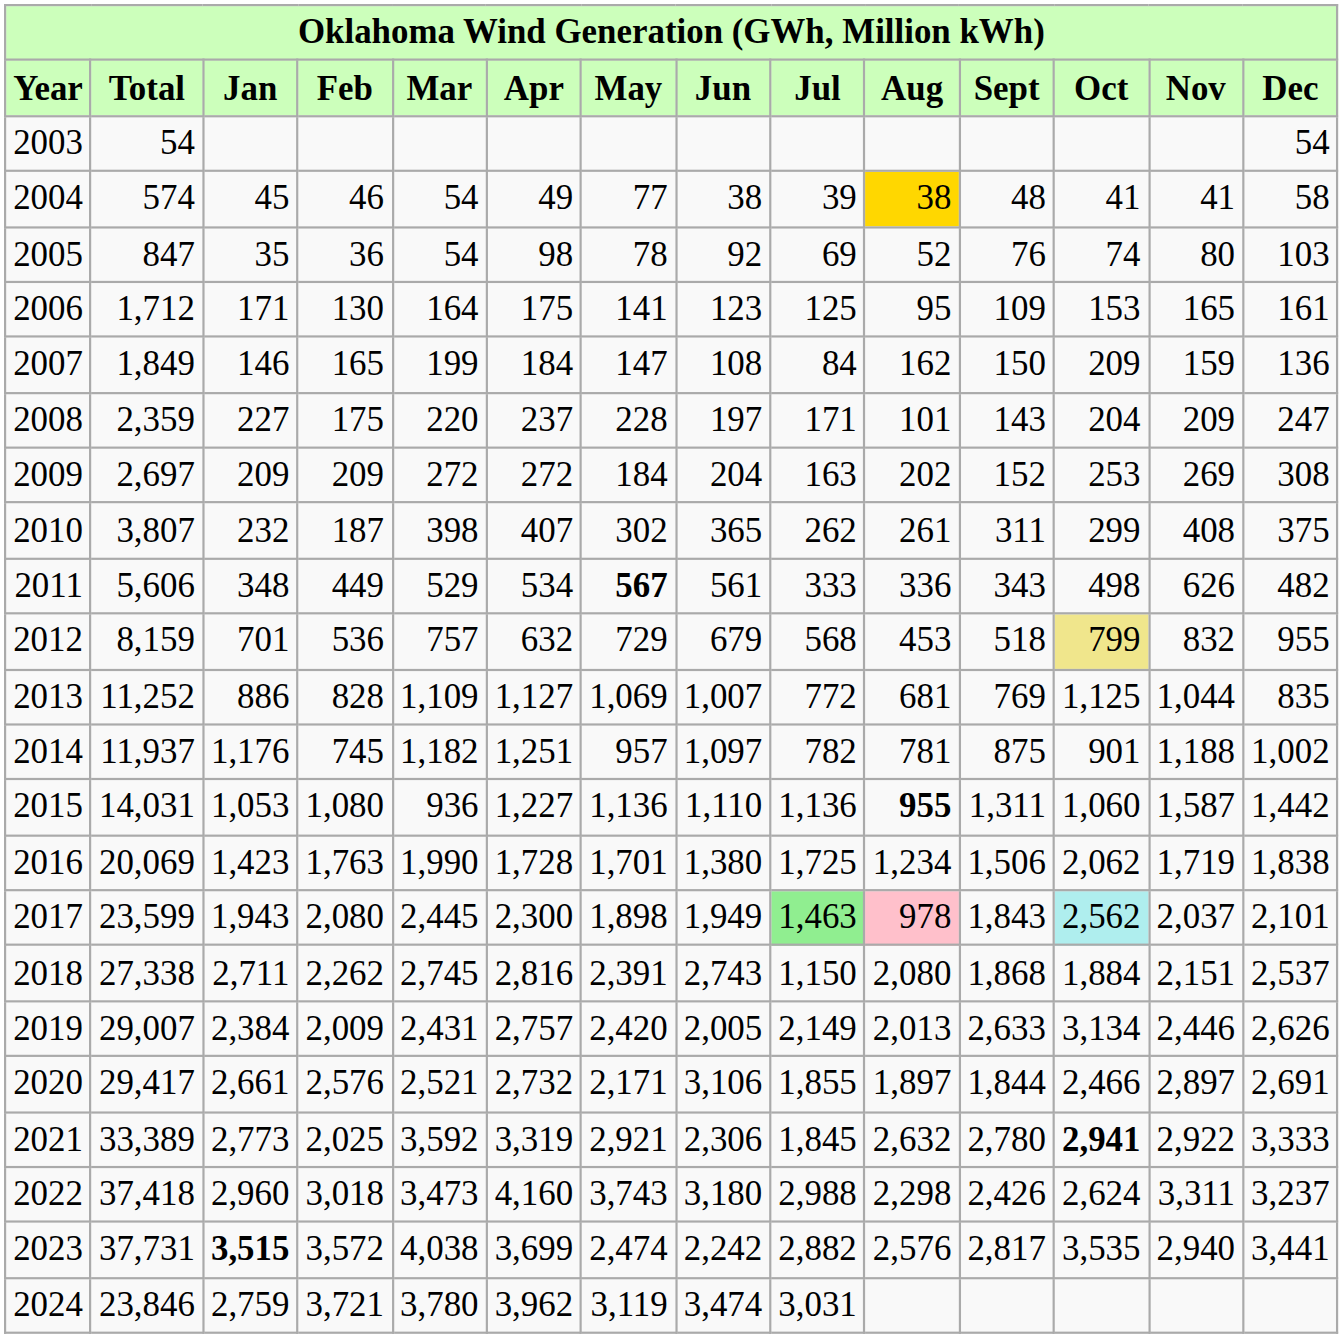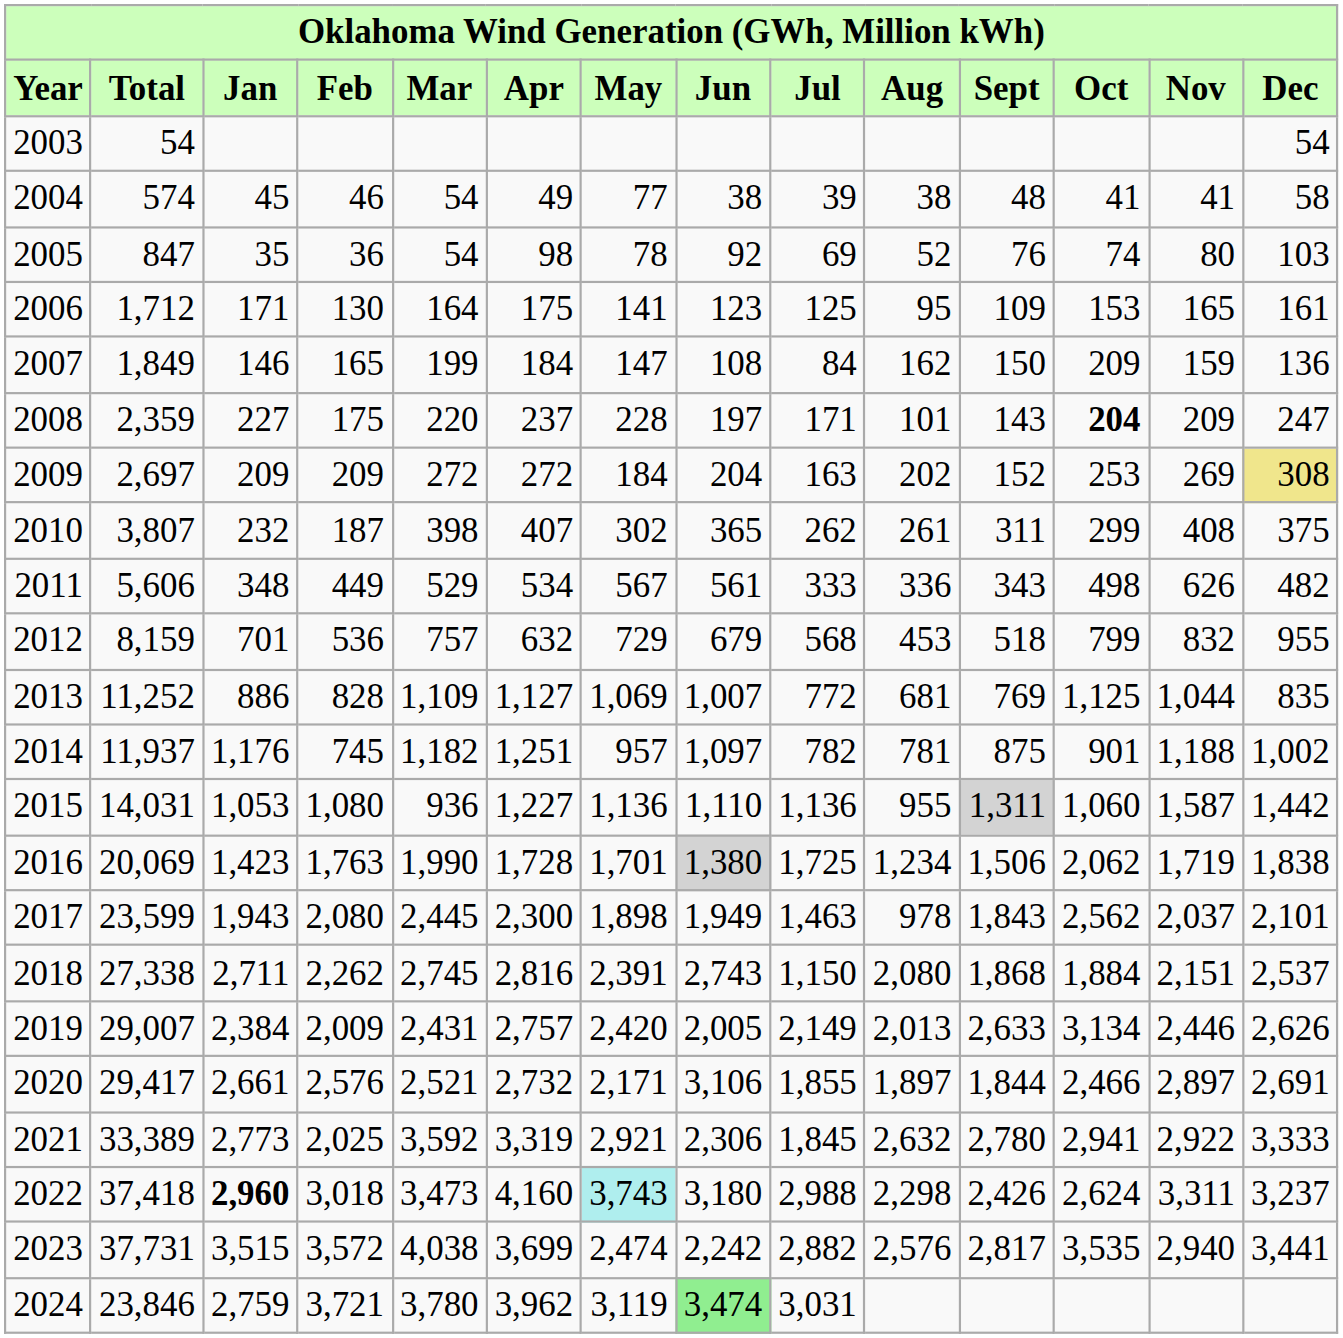(934, 198) gold background -> (934, 198) no background
(1114, 419) normal -> (1114, 419) bold
(1303, 474) no background -> (1303, 474) khaki background
(642, 585) bold -> (642, 585) normal
(1114, 640) khaki background -> (1114, 640) no background
(925, 806) bold -> (925, 806) normal
(1007, 806) no background -> (1007, 806) lightgrey background
(723, 861) no background -> (723, 861) lightgrey background
(818, 917) lightgreen background -> (818, 917) no background
(925, 917) pink background -> (925, 917) no background
(1101, 917) paleturquoise background -> (1101, 917) no background
(1101, 1138) bold -> (1101, 1138) normal
(250, 1193) normal -> (250, 1193) bold
(628, 1193) no background -> (628, 1193) paleturquoise background
(250, 1249) bold -> (250, 1249) normal
(723, 1304) no background -> (723, 1304) lightgreen background
